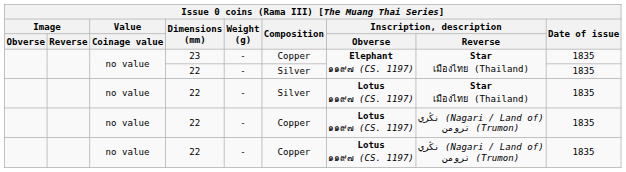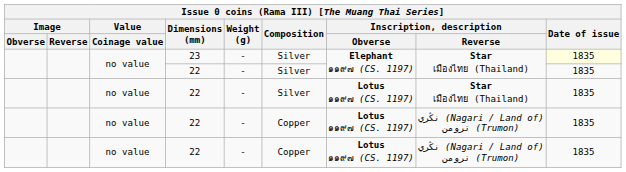(294, 56) Copper -> (294, 56) Silver
(584, 56) no background -> (584, 56) lightyellow background
